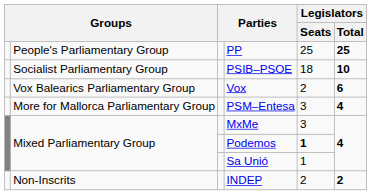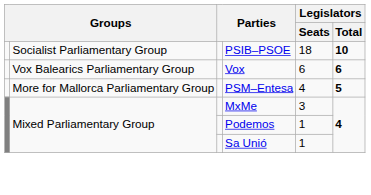- row: (234, 50)
(303, 87) 2 -> (302, 69) 6
(303, 106) 3 -> (302, 87) 4
(340, 106) 4 -> (338, 87) 5
(303, 143) bold -> (302, 124) normal
- row: (244, 180)
